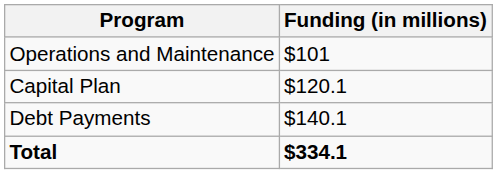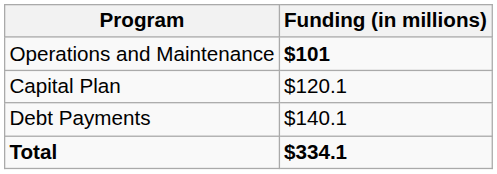(307, 53) normal -> (307, 53) bold
